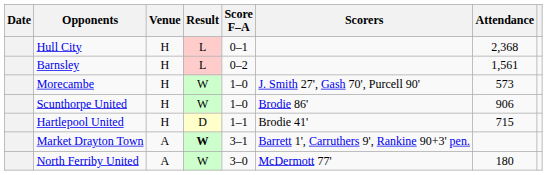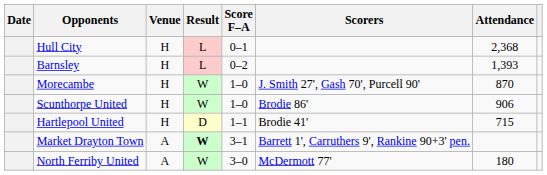(505, 65) 1,561 -> (505, 65) 1,393
(505, 84) 573 -> (505, 84) 870
